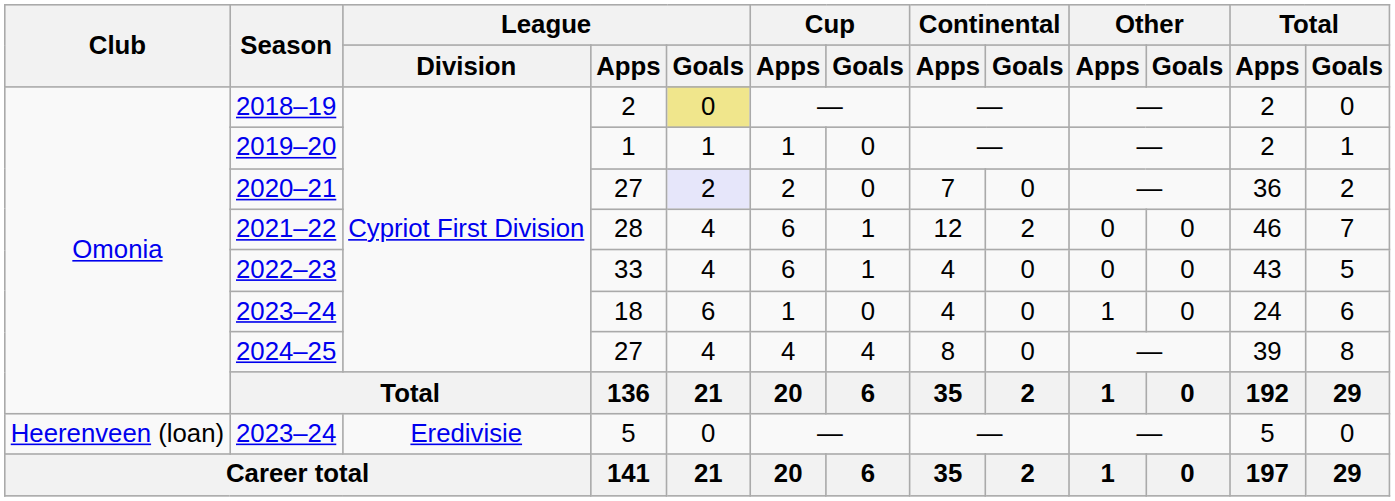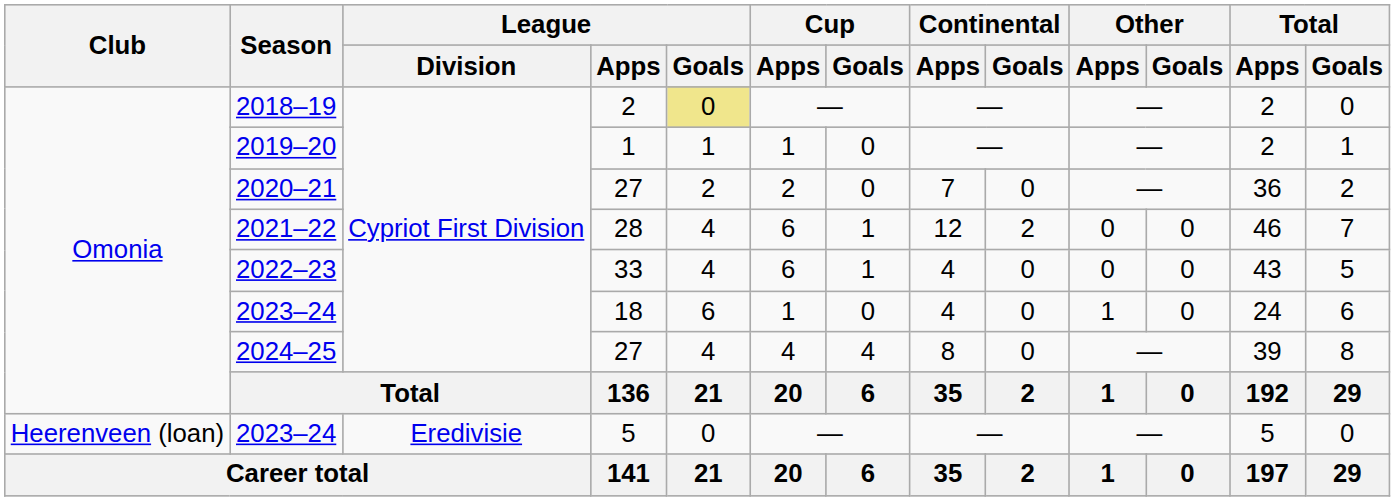(708, 188) lavender background -> (708, 188) no background
